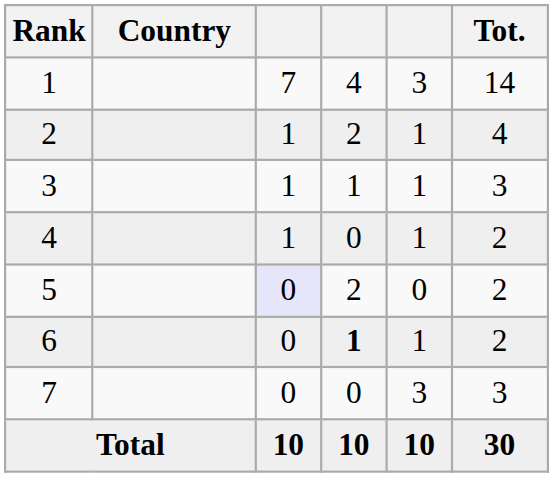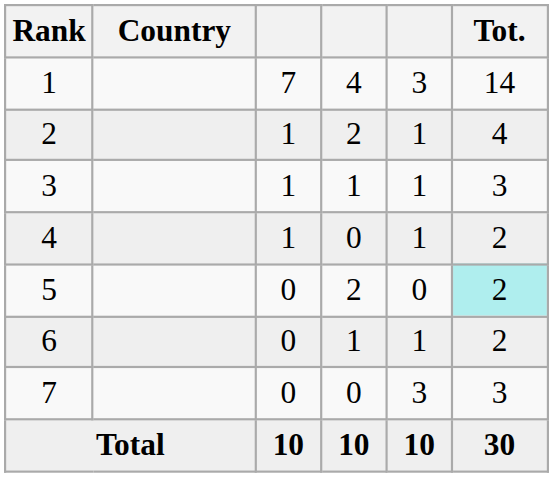(288, 289) lavender background -> (288, 289) no background
(500, 289) no background -> (500, 289) paleturquoise background
(354, 341) bold -> (354, 341) normal
